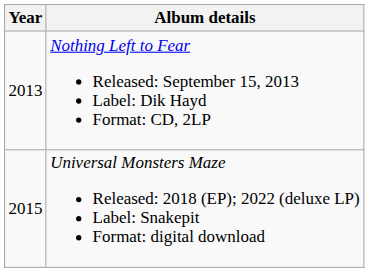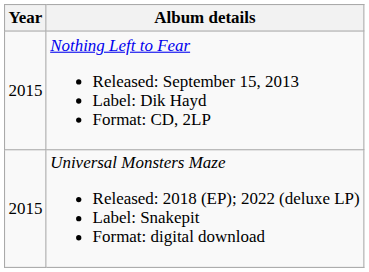(25, 90) 2013 -> (25, 90) 2015
